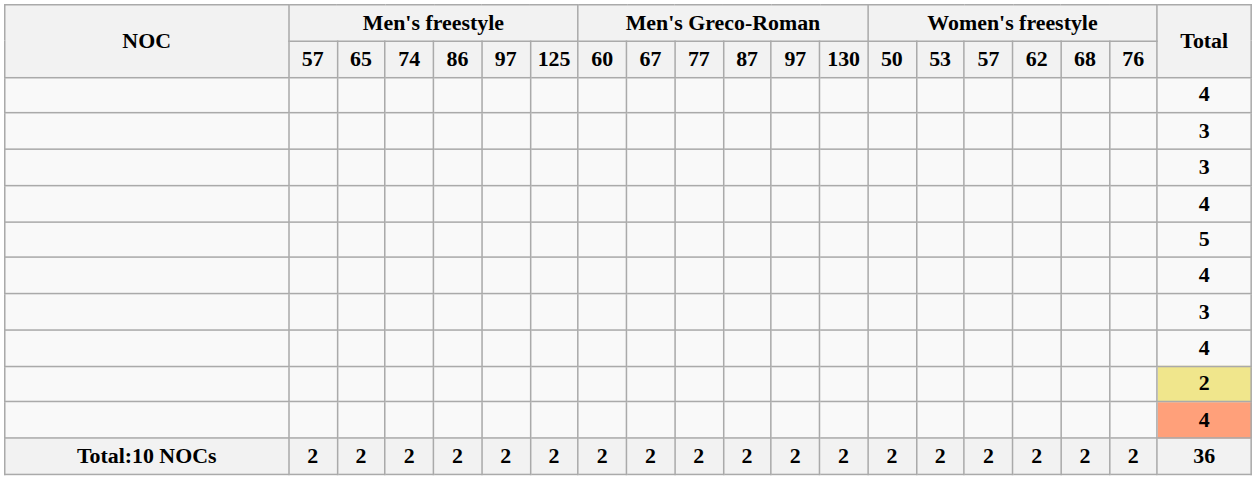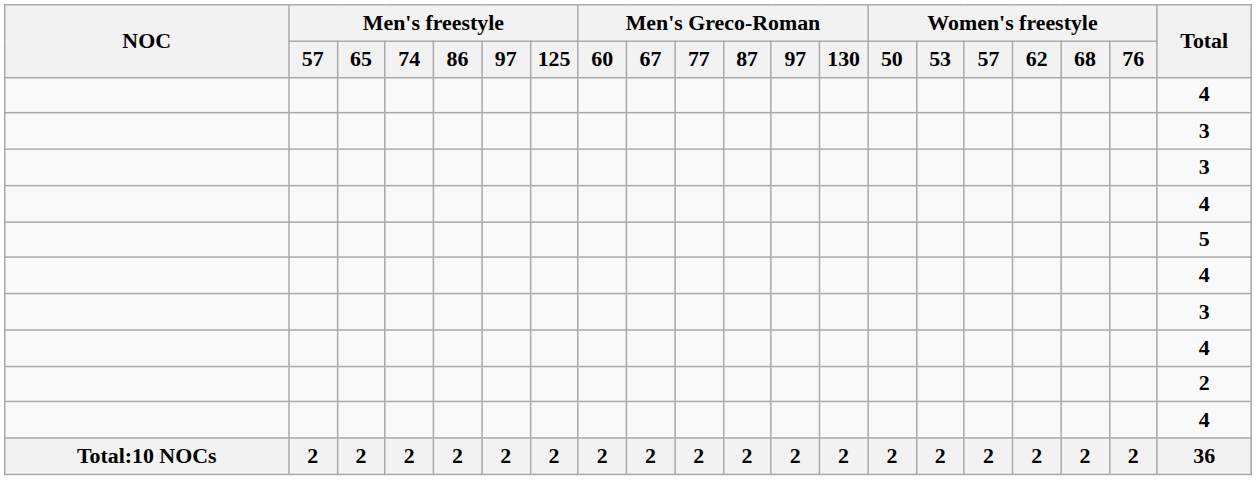(1204, 383) khaki background -> (1204, 383) no background
(1204, 420) lightsalmon background -> (1204, 420) no background
